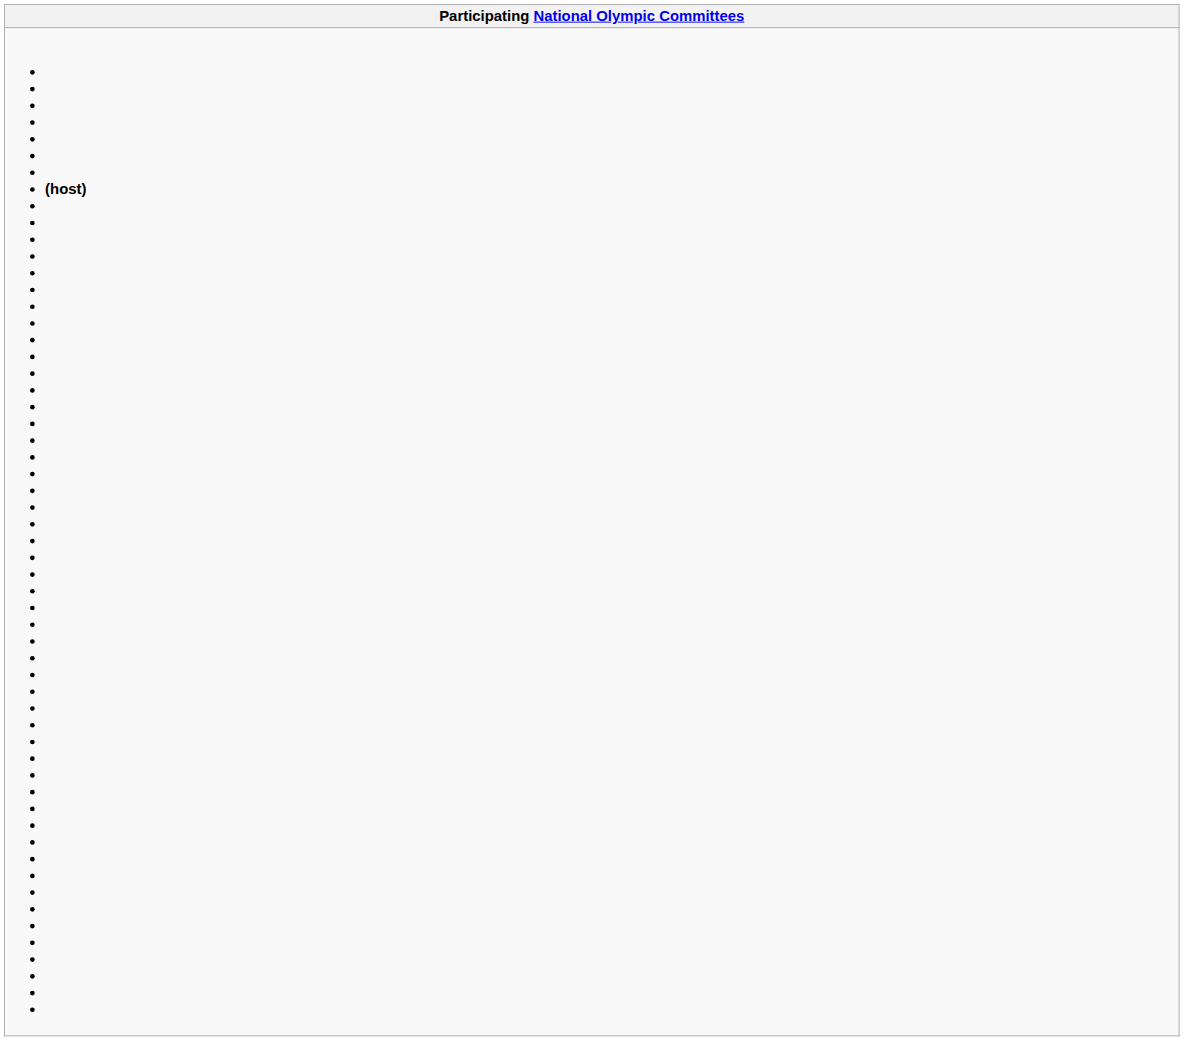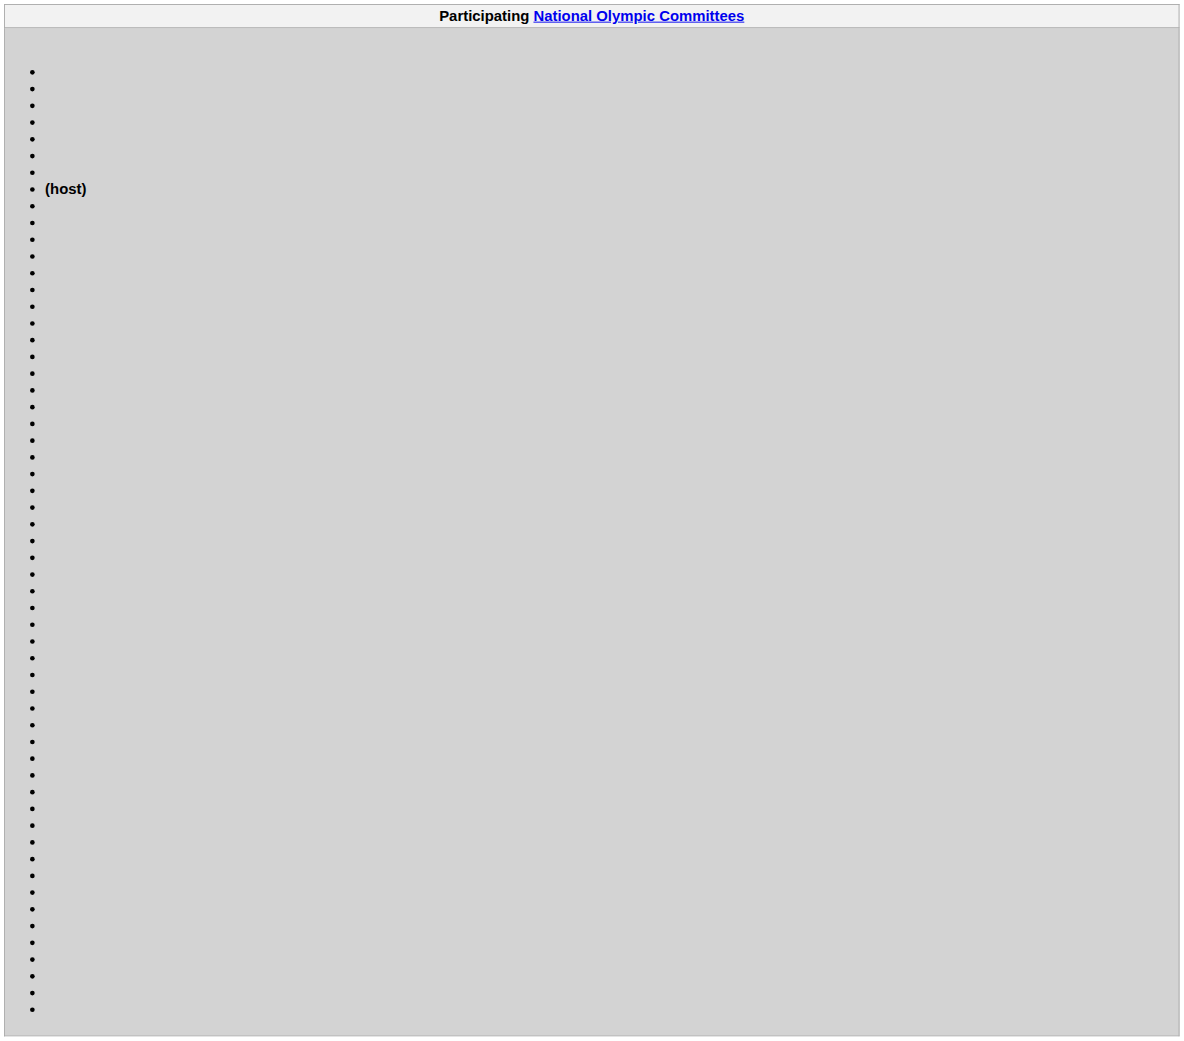(592, 540) no background -> (592, 540) lightgrey background
